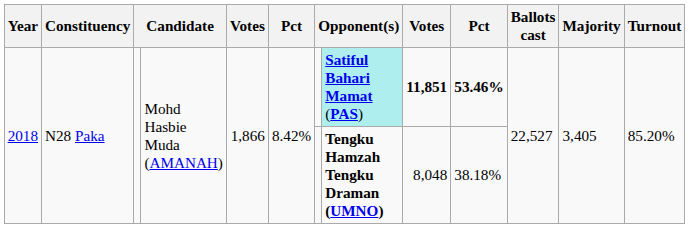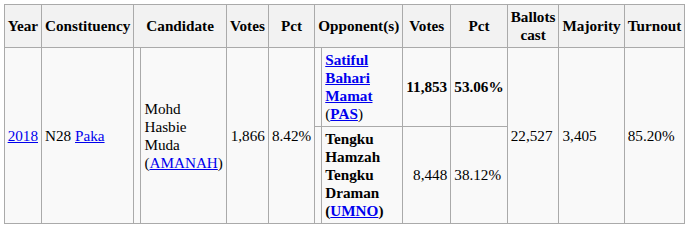(349, 87) paleturquoise background -> (349, 87) no background
(427, 87) 11,851 -> (427, 87) 11,853
(479, 87) 53.46% -> (479, 87) 53.06%
(430, 175) 8,048 -> (430, 175) 8,448
(478, 175) 38.18% -> (478, 175) 38.12%
